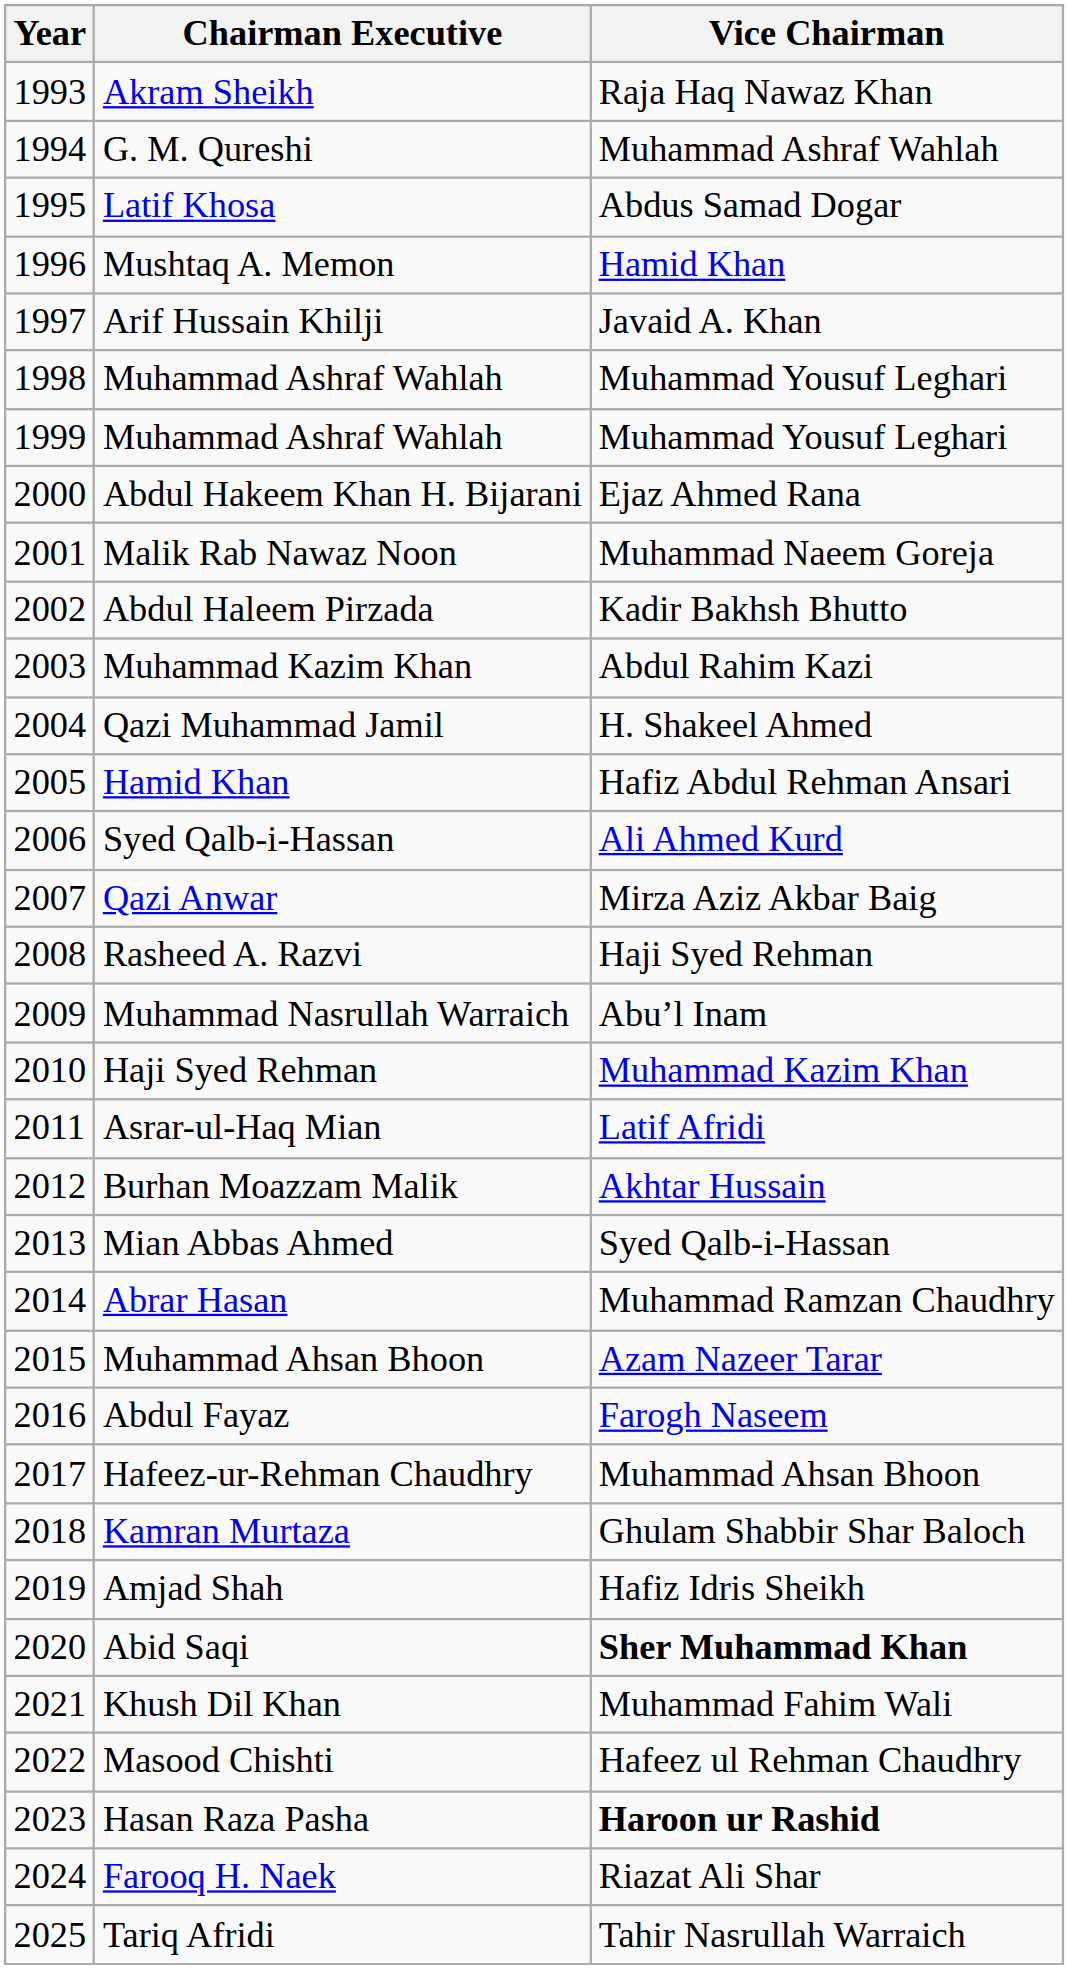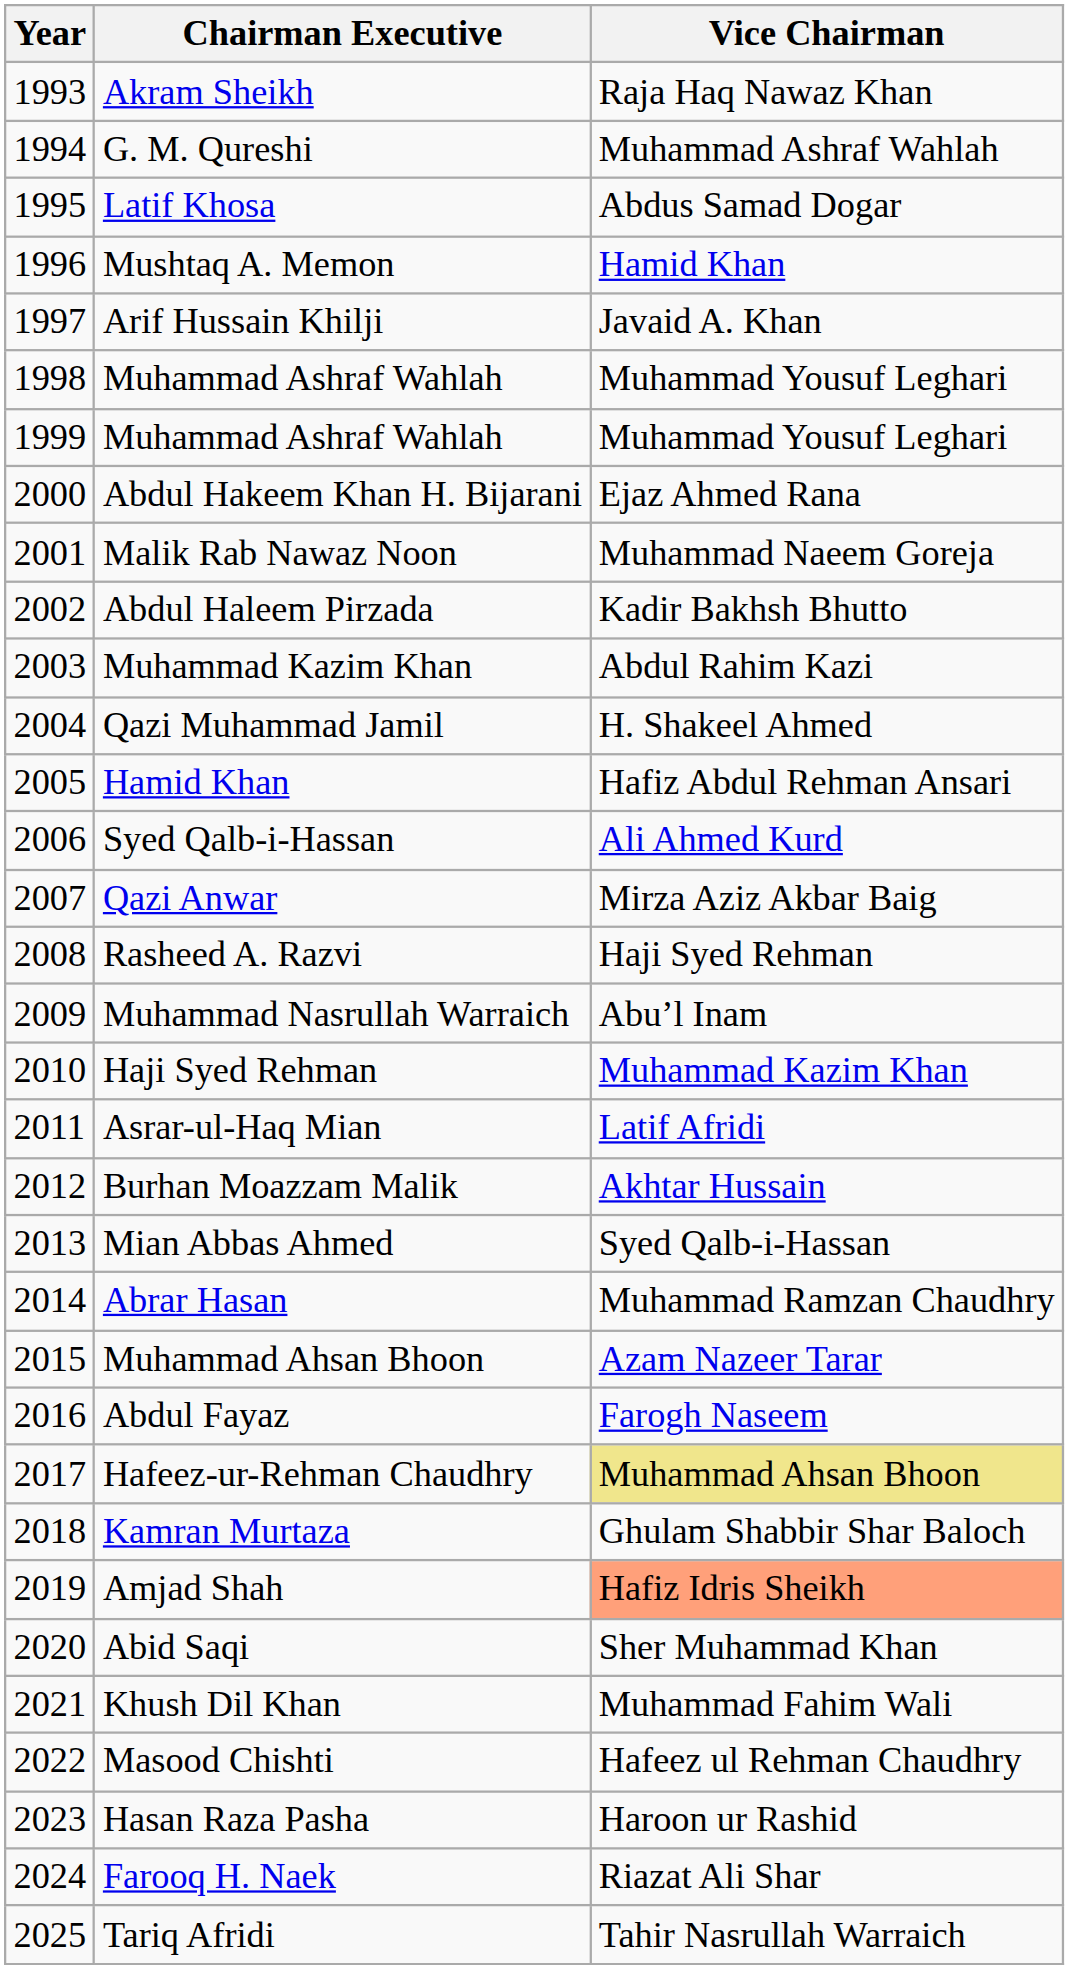(789, 1473) no background -> (789, 1473) khaki background
(732, 1588) no background -> (732, 1588) lightsalmon background
(783, 1646) bold -> (768, 1646) normal
(739, 1818) bold -> (728, 1818) normal
